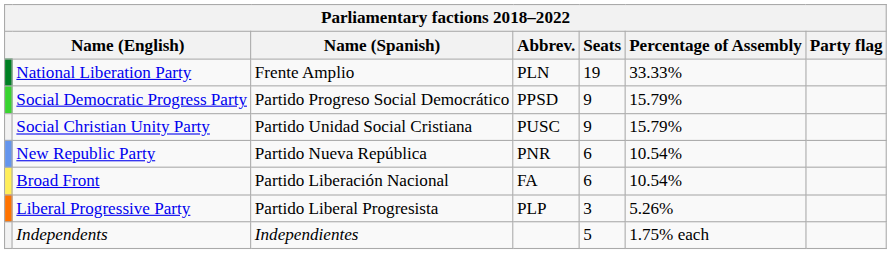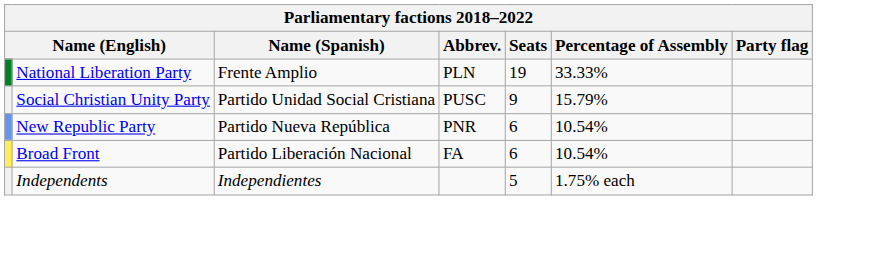- row: (132, 99)
- row: (103, 208)
